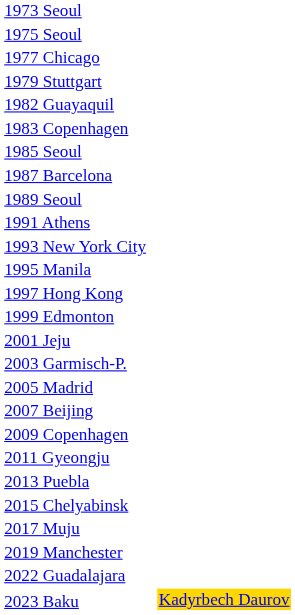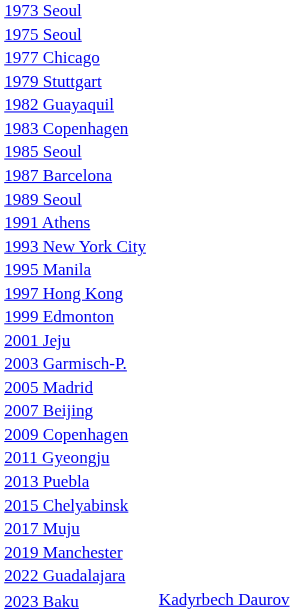(224, 599) gold background -> (224, 599) no background
